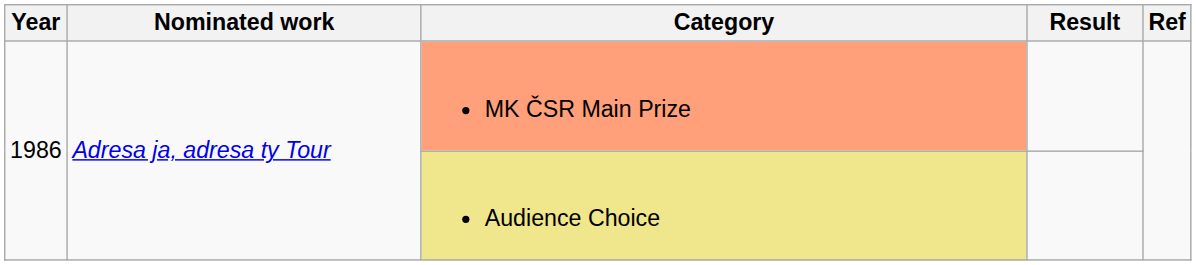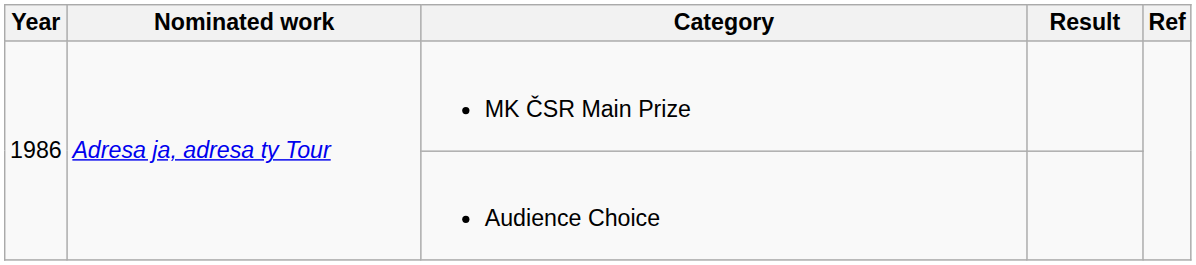(724, 109) lightsalmon background -> (724, 109) no background
(724, 219) khaki background -> (724, 219) no background
